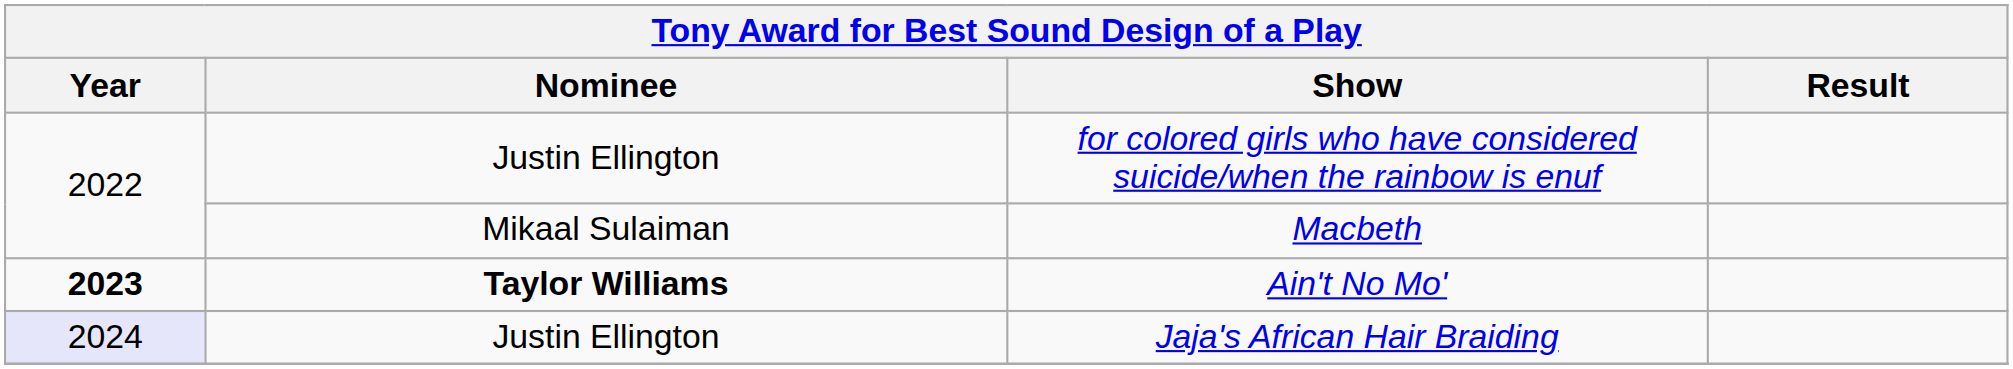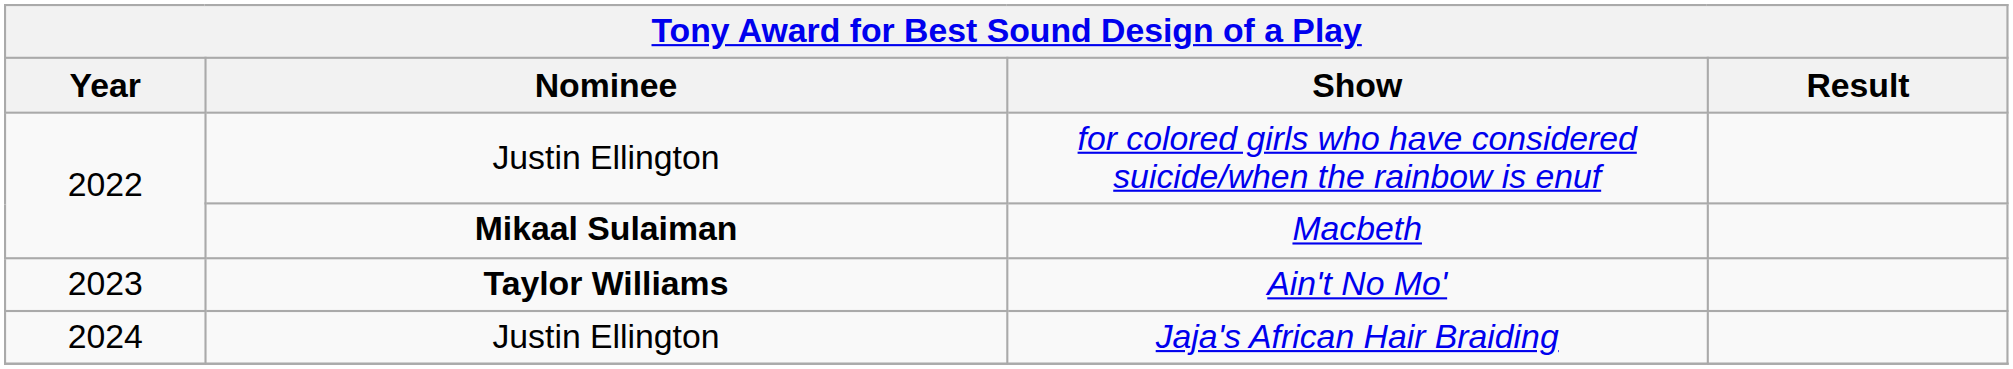(606, 229) normal -> (606, 229) bold
(105, 283) bold -> (105, 283) normal
(105, 336) lavender background -> (105, 336) no background
